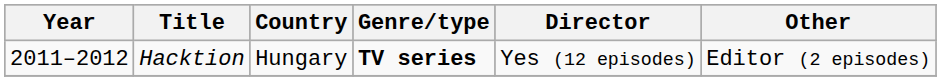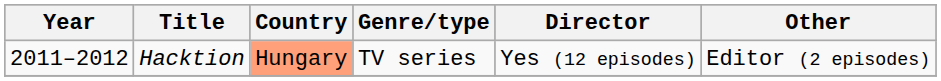(301, 59) no background -> (301, 59) lightsalmon background
(417, 59) bold -> (417, 59) normal
